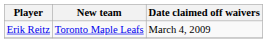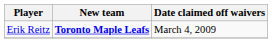(99, 29) normal -> (102, 29) bold
